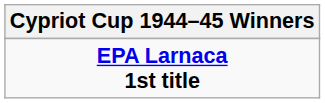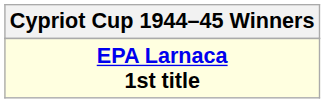(162, 68) no background -> (162, 68) lightyellow background
